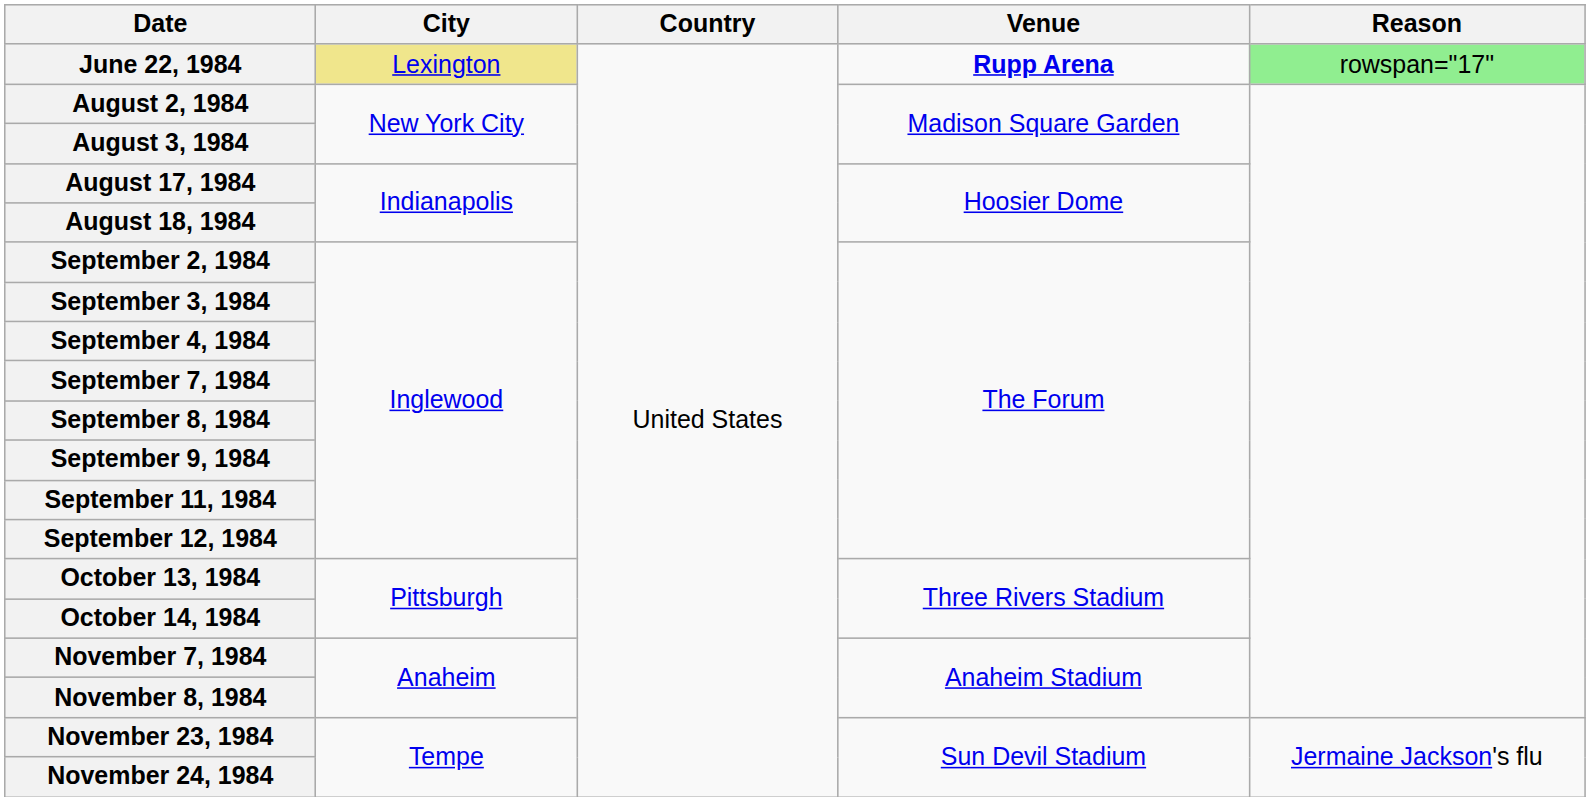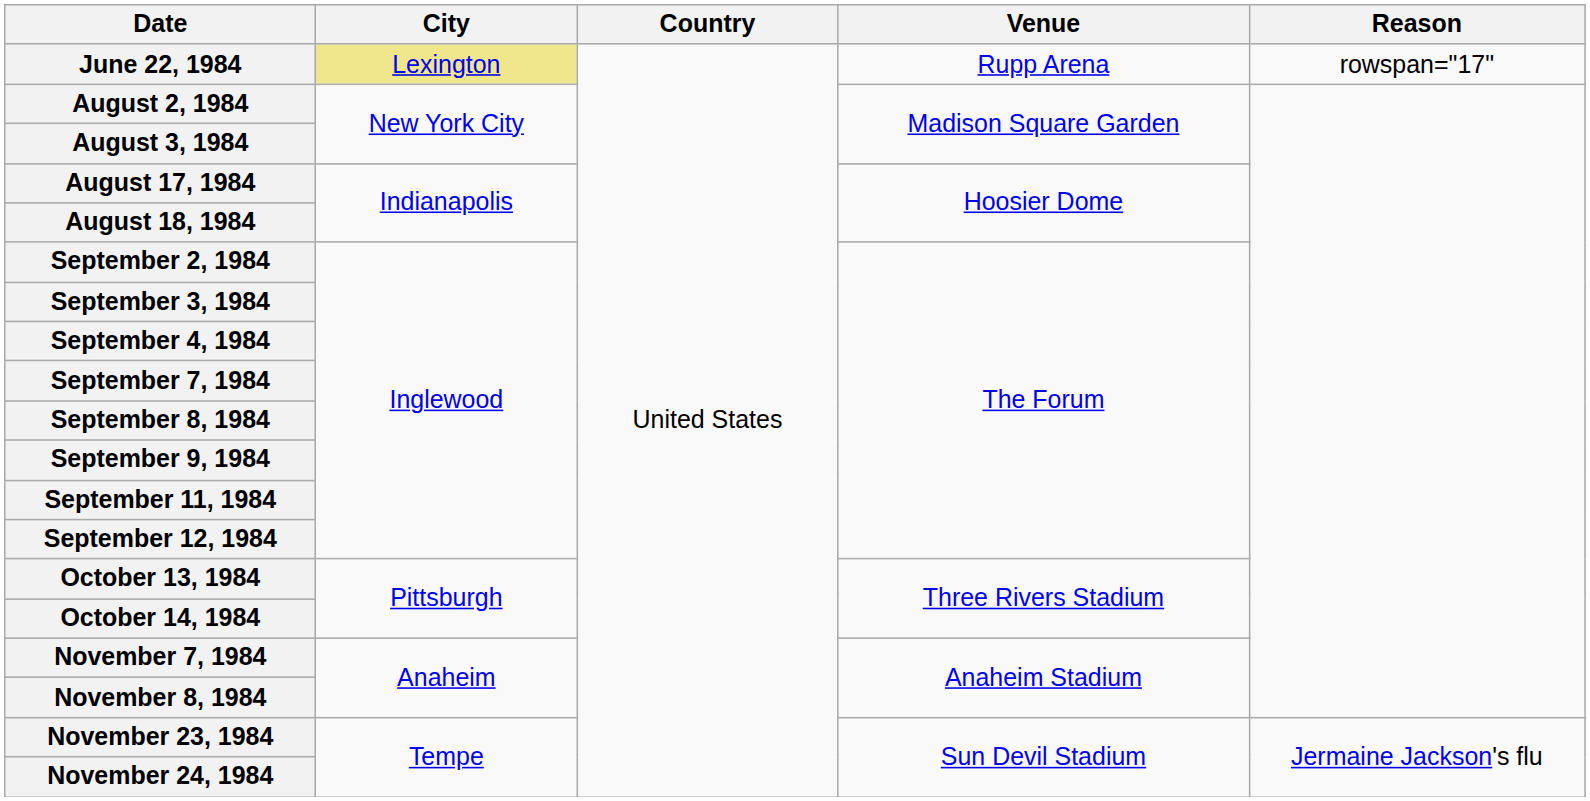(1043, 63) bold -> (1043, 63) normal
(1417, 63) lightgreen background -> (1417, 63) no background
